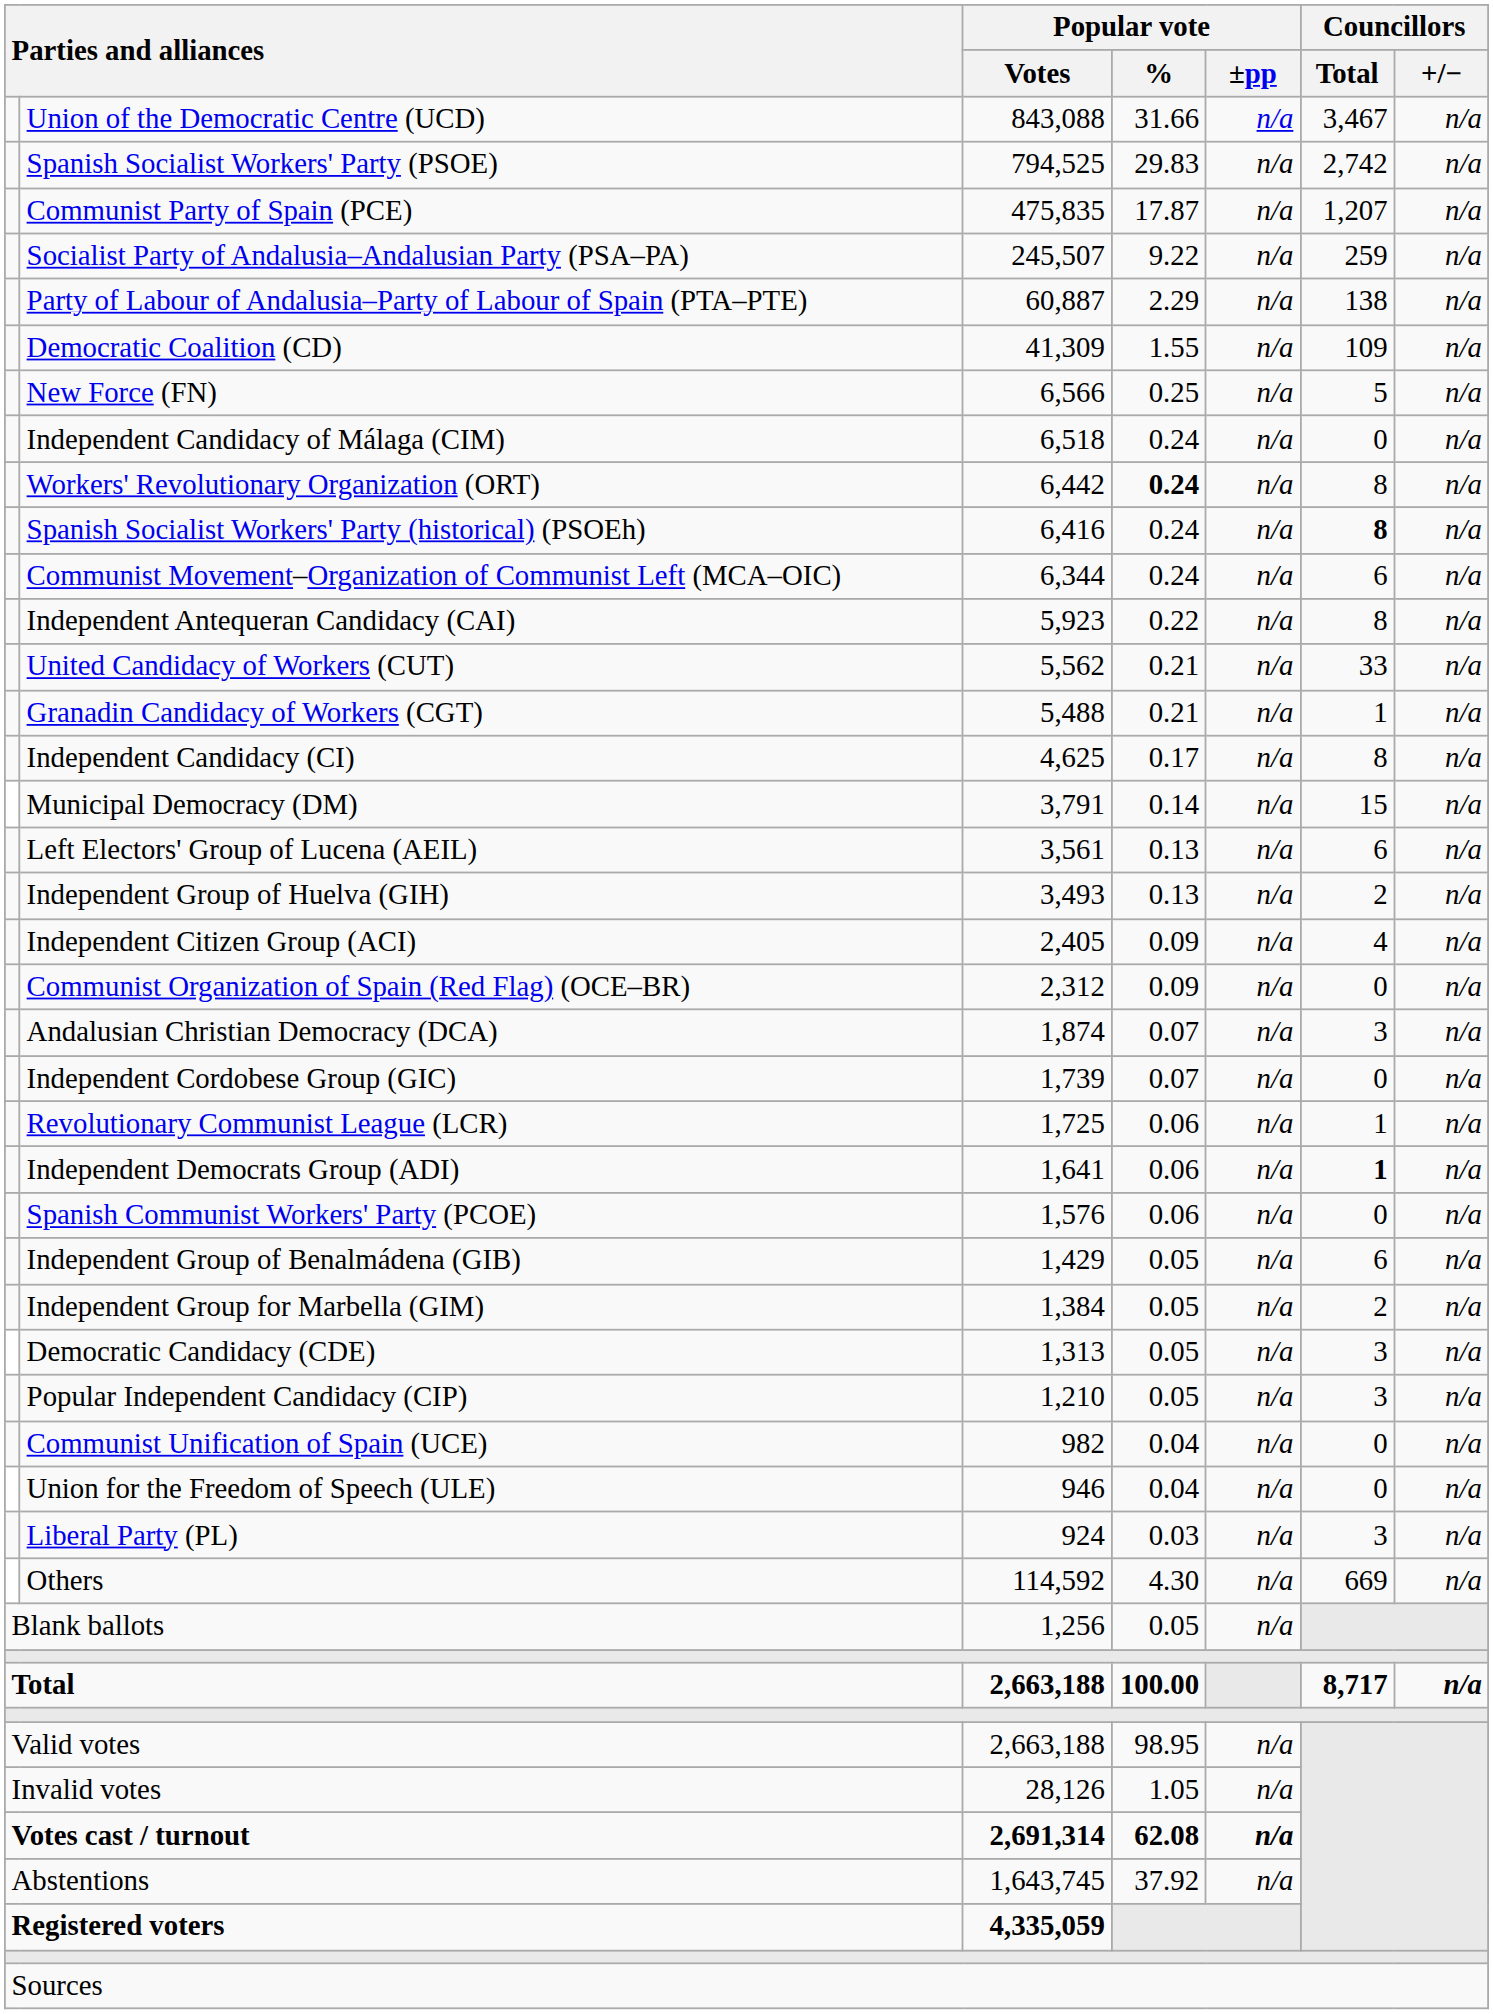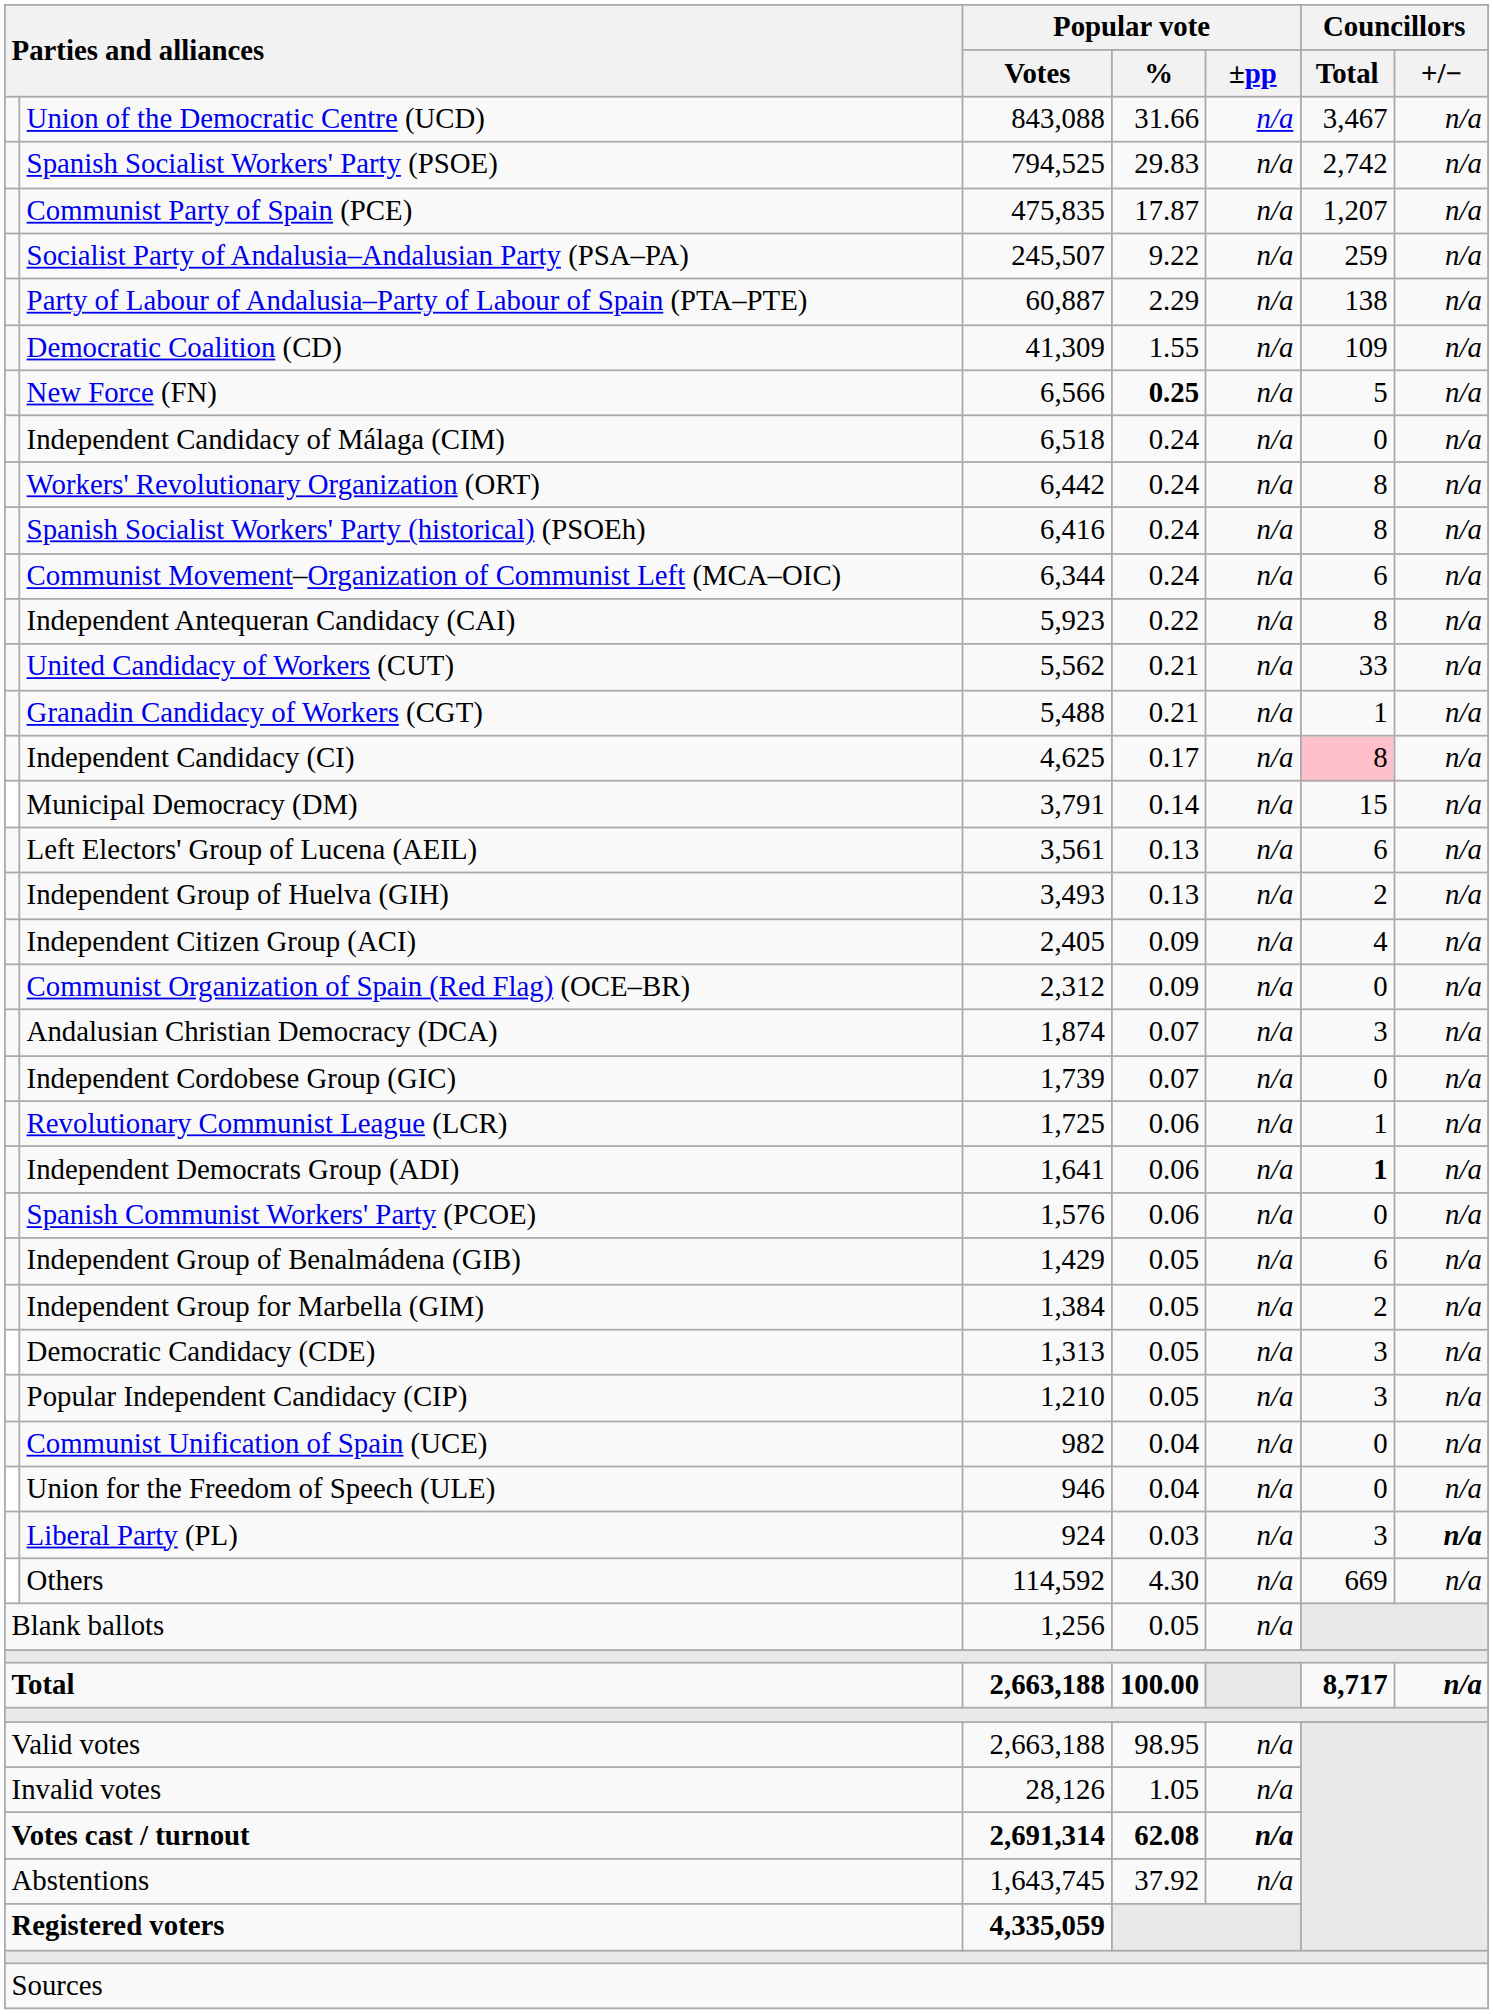(1174, 392) normal -> (1174, 392) bold
(1174, 484) bold -> (1174, 484) normal
(1380, 529) bold -> (1380, 529) normal
(1380, 758) no background -> (1380, 758) pink background
(1464, 1534) normal -> (1463, 1534) bold
